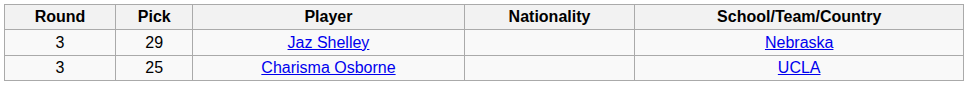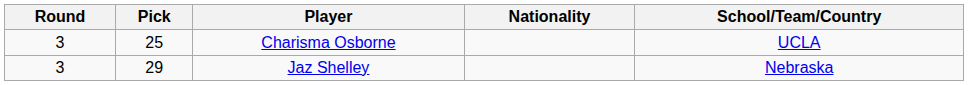rows swapped: (328, 67) <-> (328, 42)
